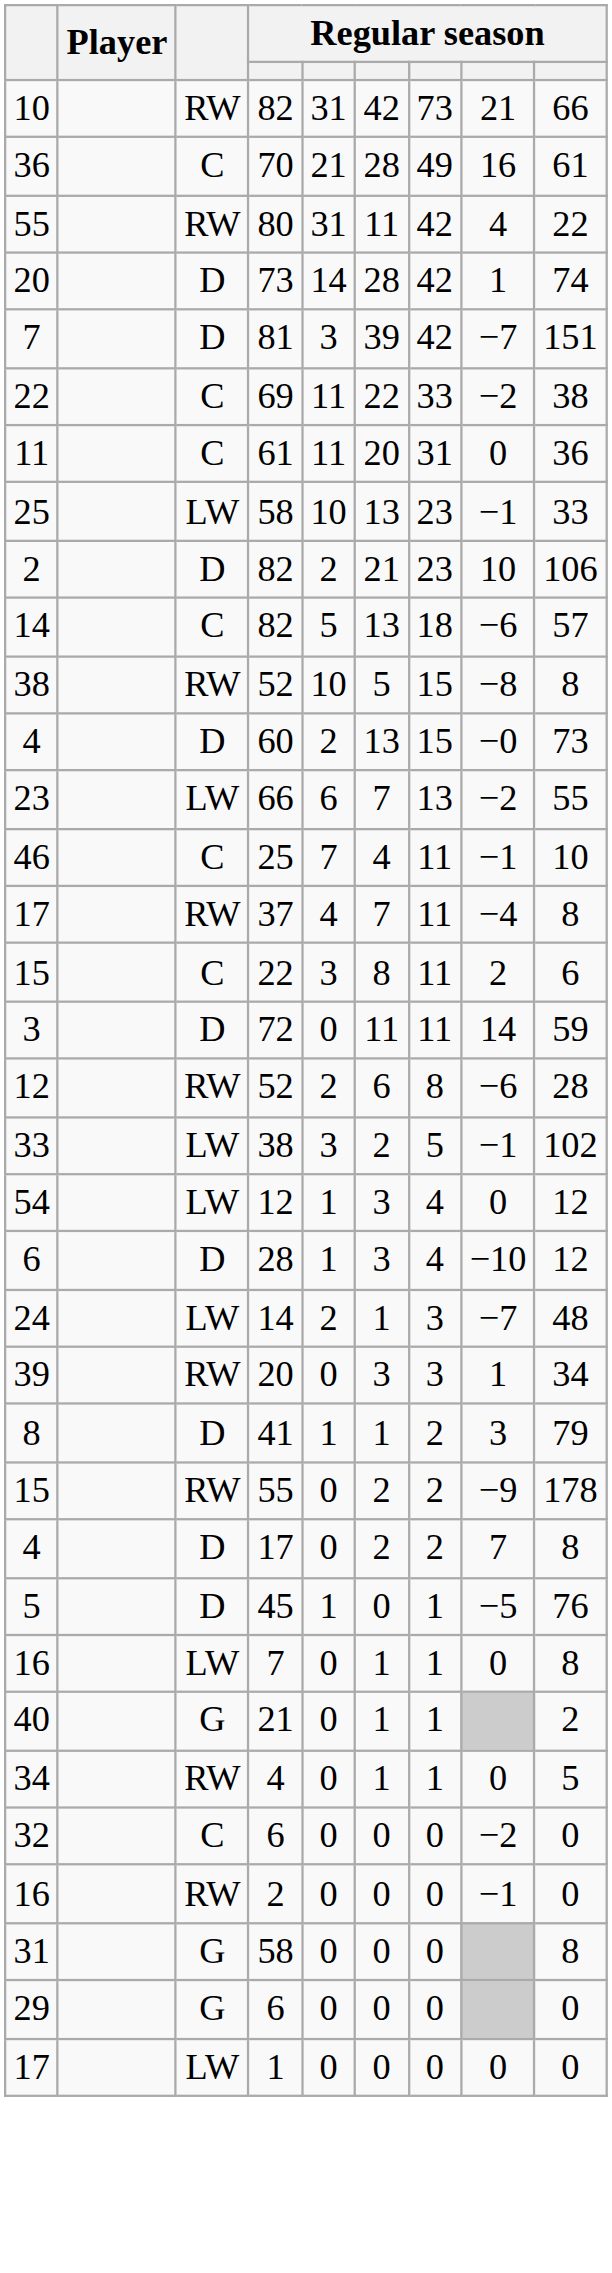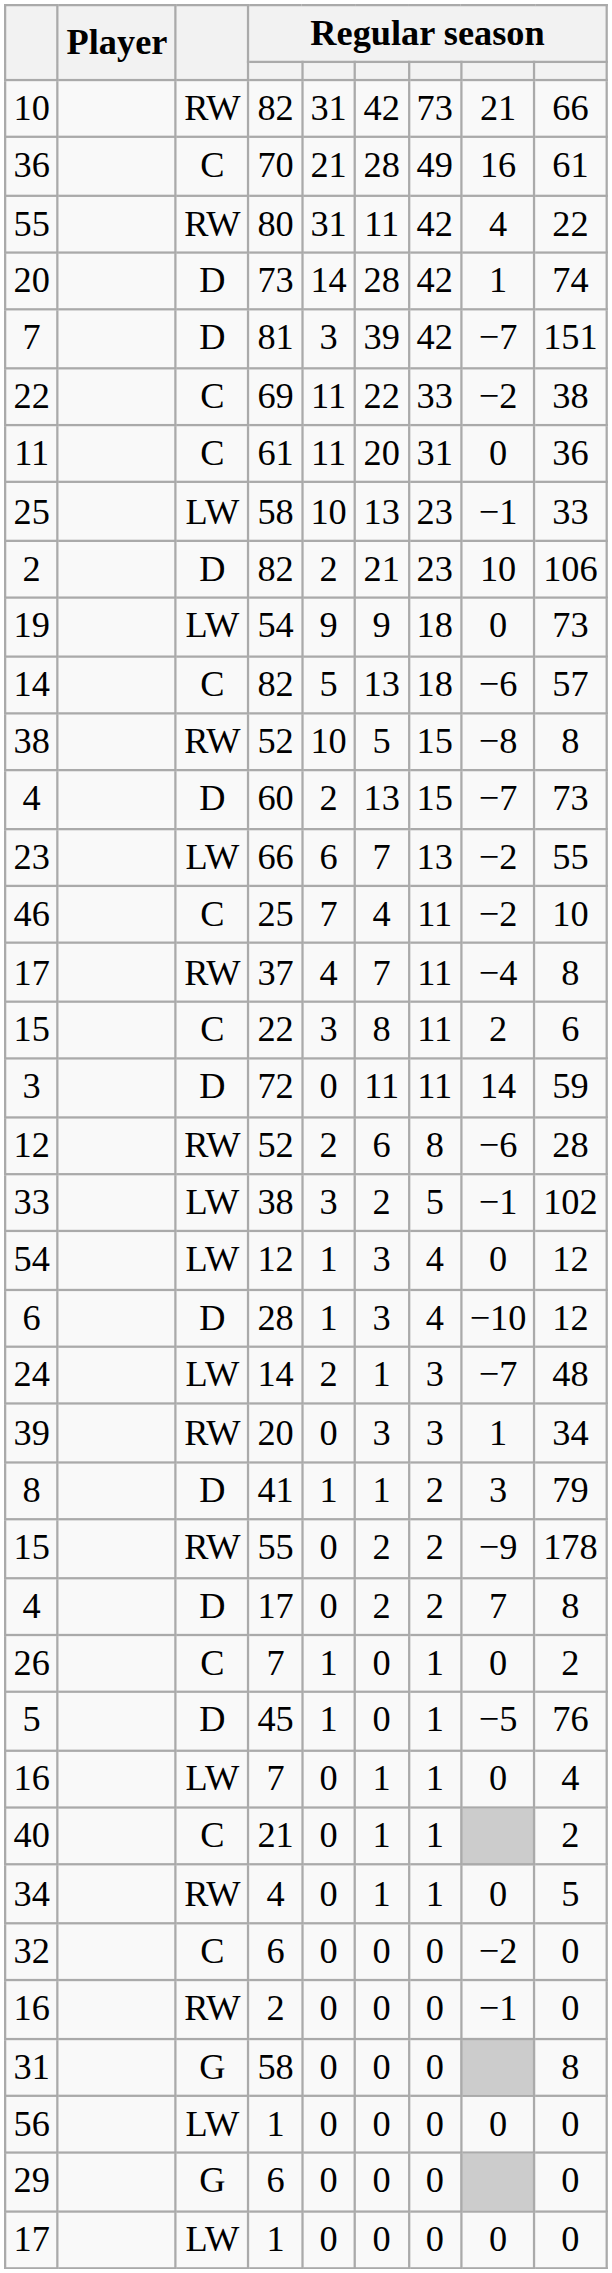+ row: (32, 626)
(498, 741) −0 -> (498, 798) −7
(498, 856) −1 -> (498, 914) −2
+ row: (32, 1662)
(570, 1662) 8 -> (570, 1778) 4
(212, 1720) G -> (212, 1835) C
+ row: (32, 2123)
